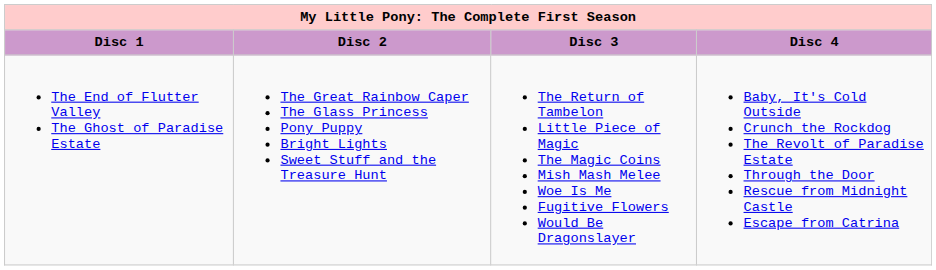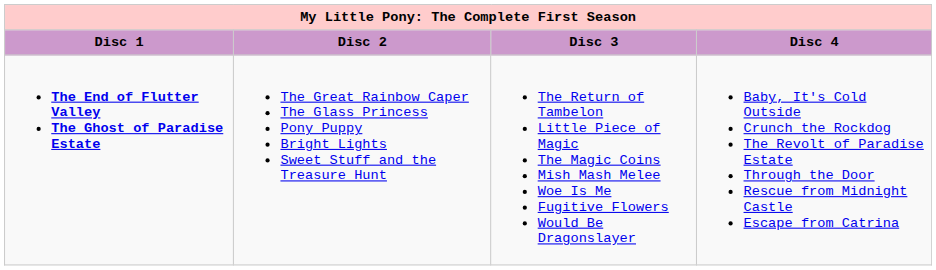(119, 121) normal -> (119, 121) bold
